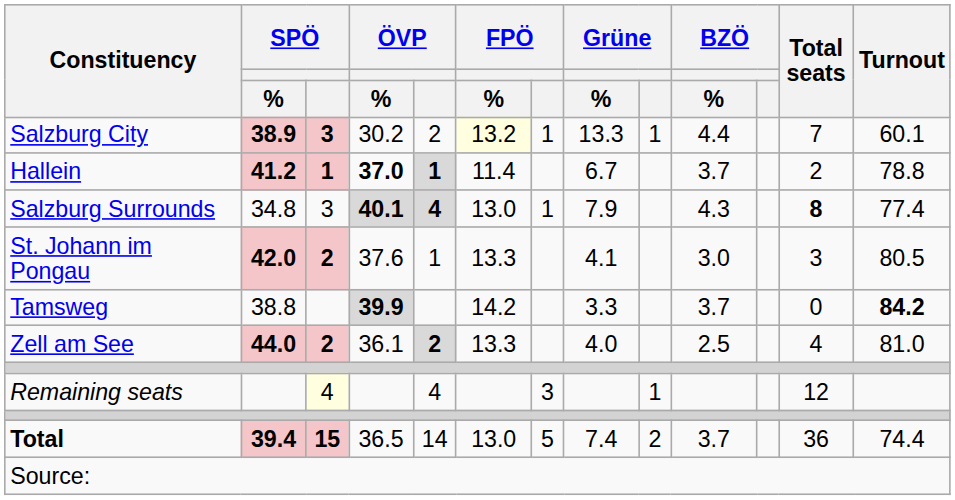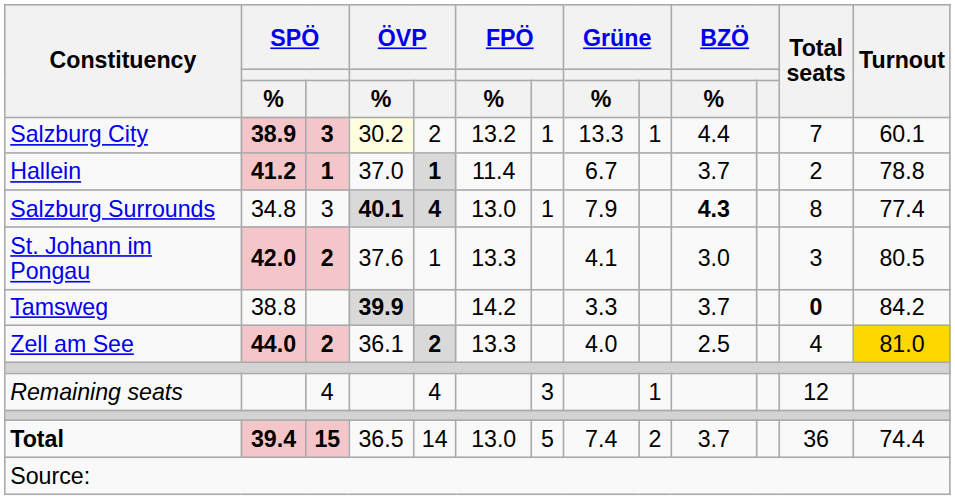(381, 135) no background -> (381, 135) lightyellow background
(494, 135) lightyellow background -> (494, 135) no background
(381, 172) bold -> (381, 172) normal
(714, 209) normal -> (714, 209) bold
(816, 209) bold -> (816, 209) normal
(816, 308) normal -> (816, 308) bold
(902, 308) bold -> (902, 308) normal
(902, 344) no background -> (902, 344) gold background
(327, 392) lightyellow background -> (327, 392) no background
